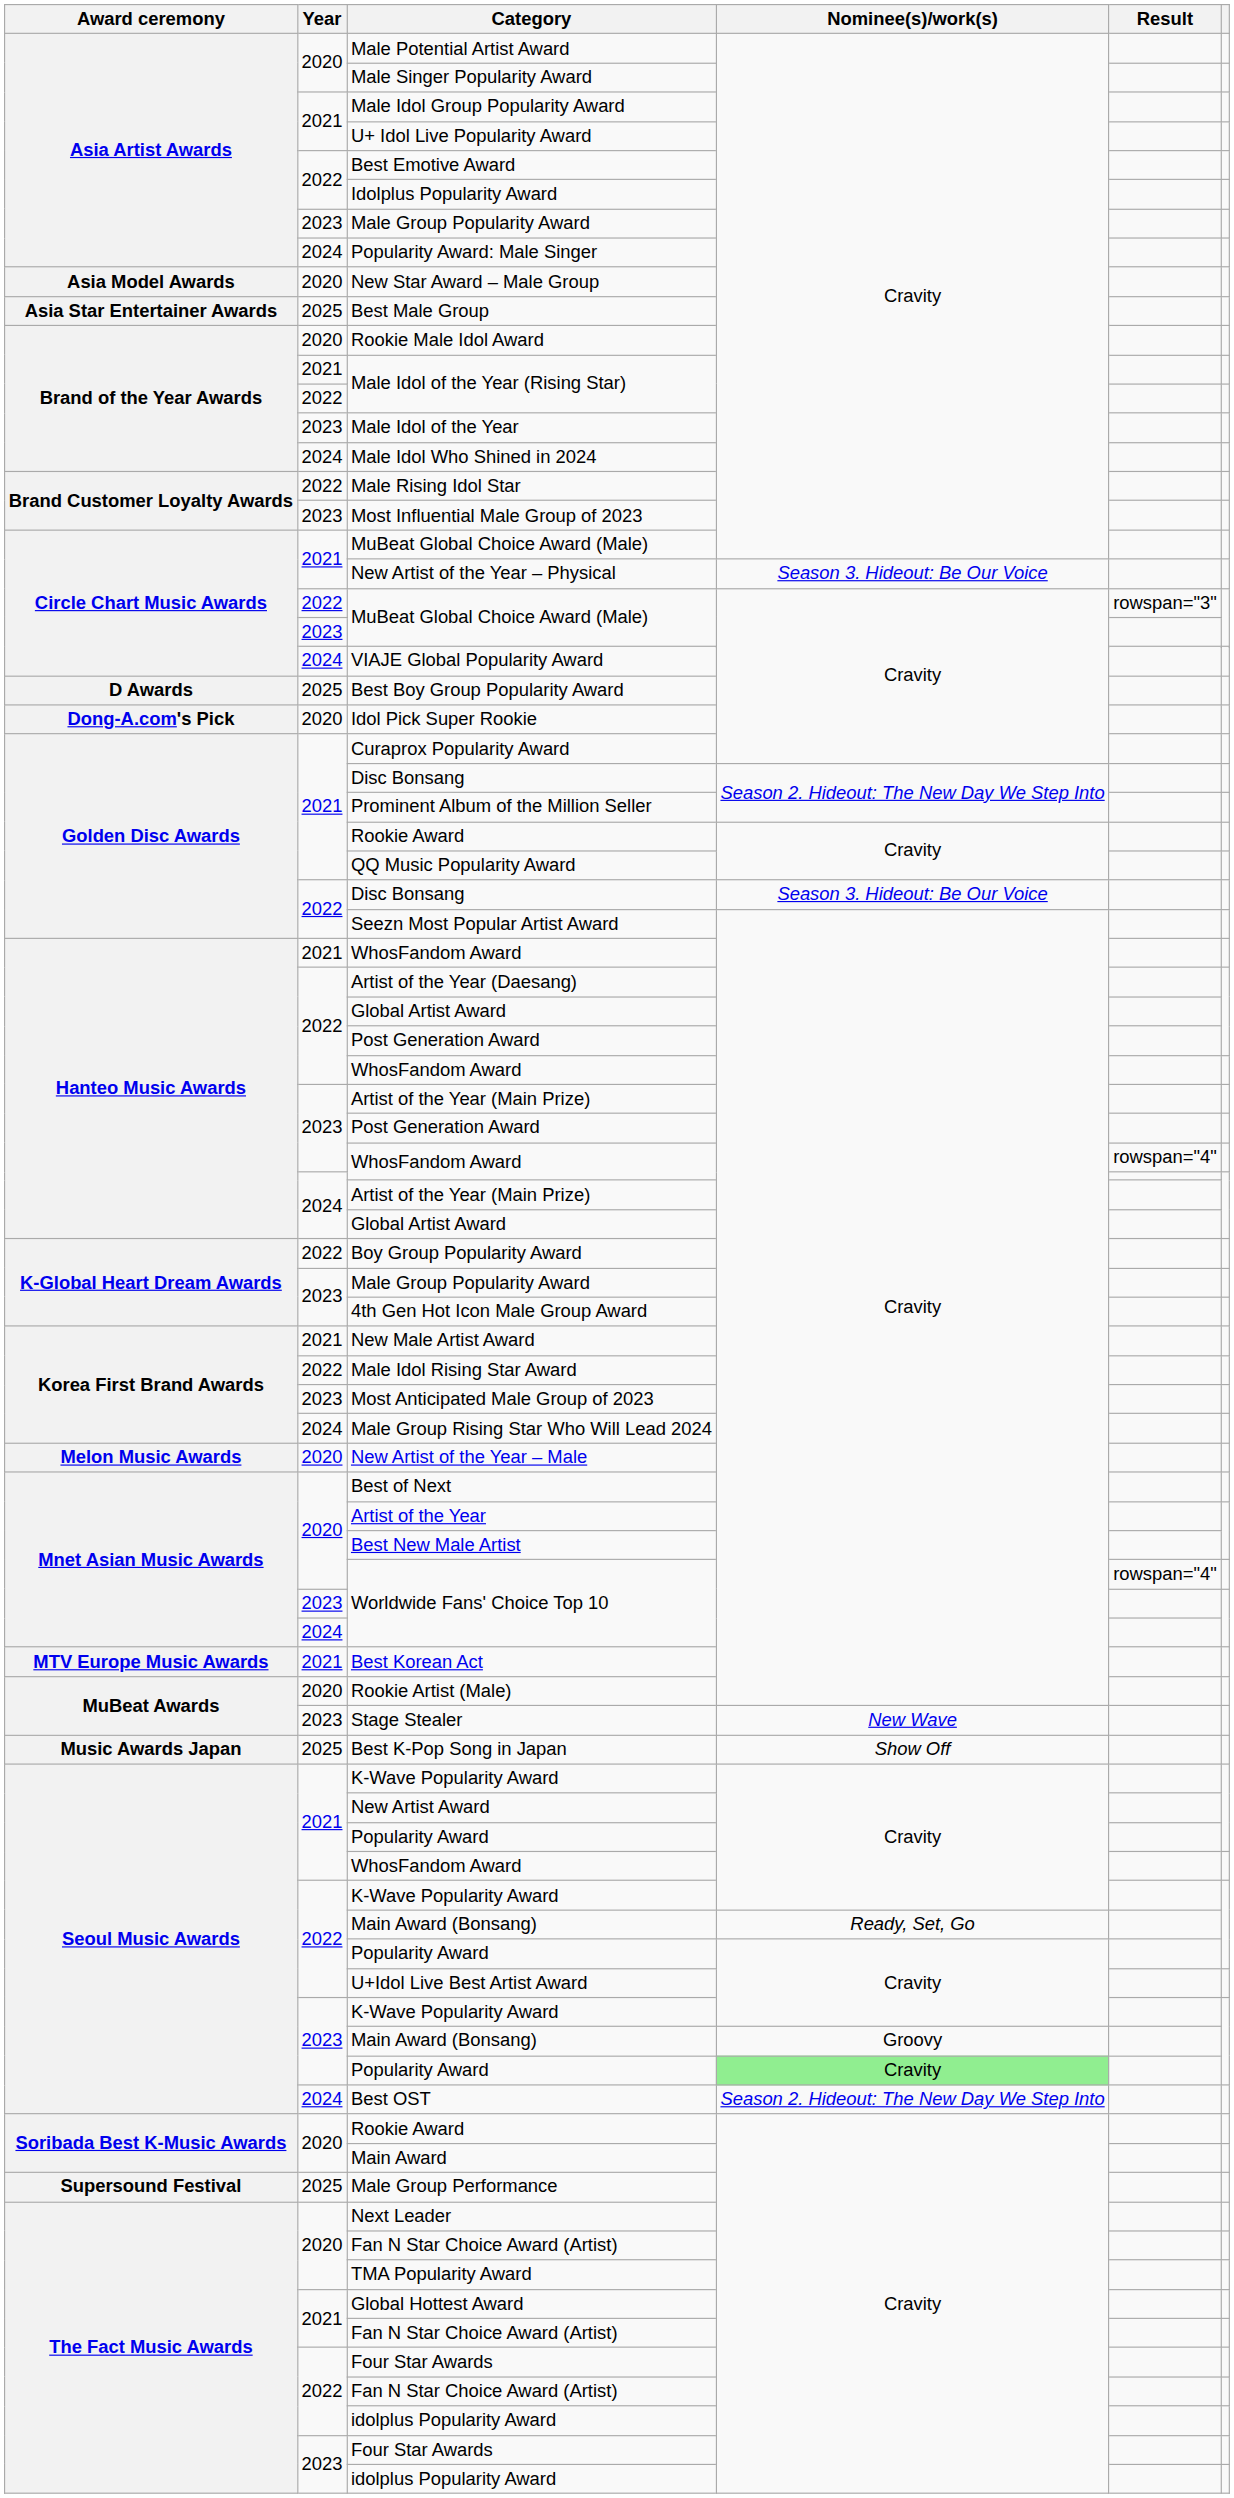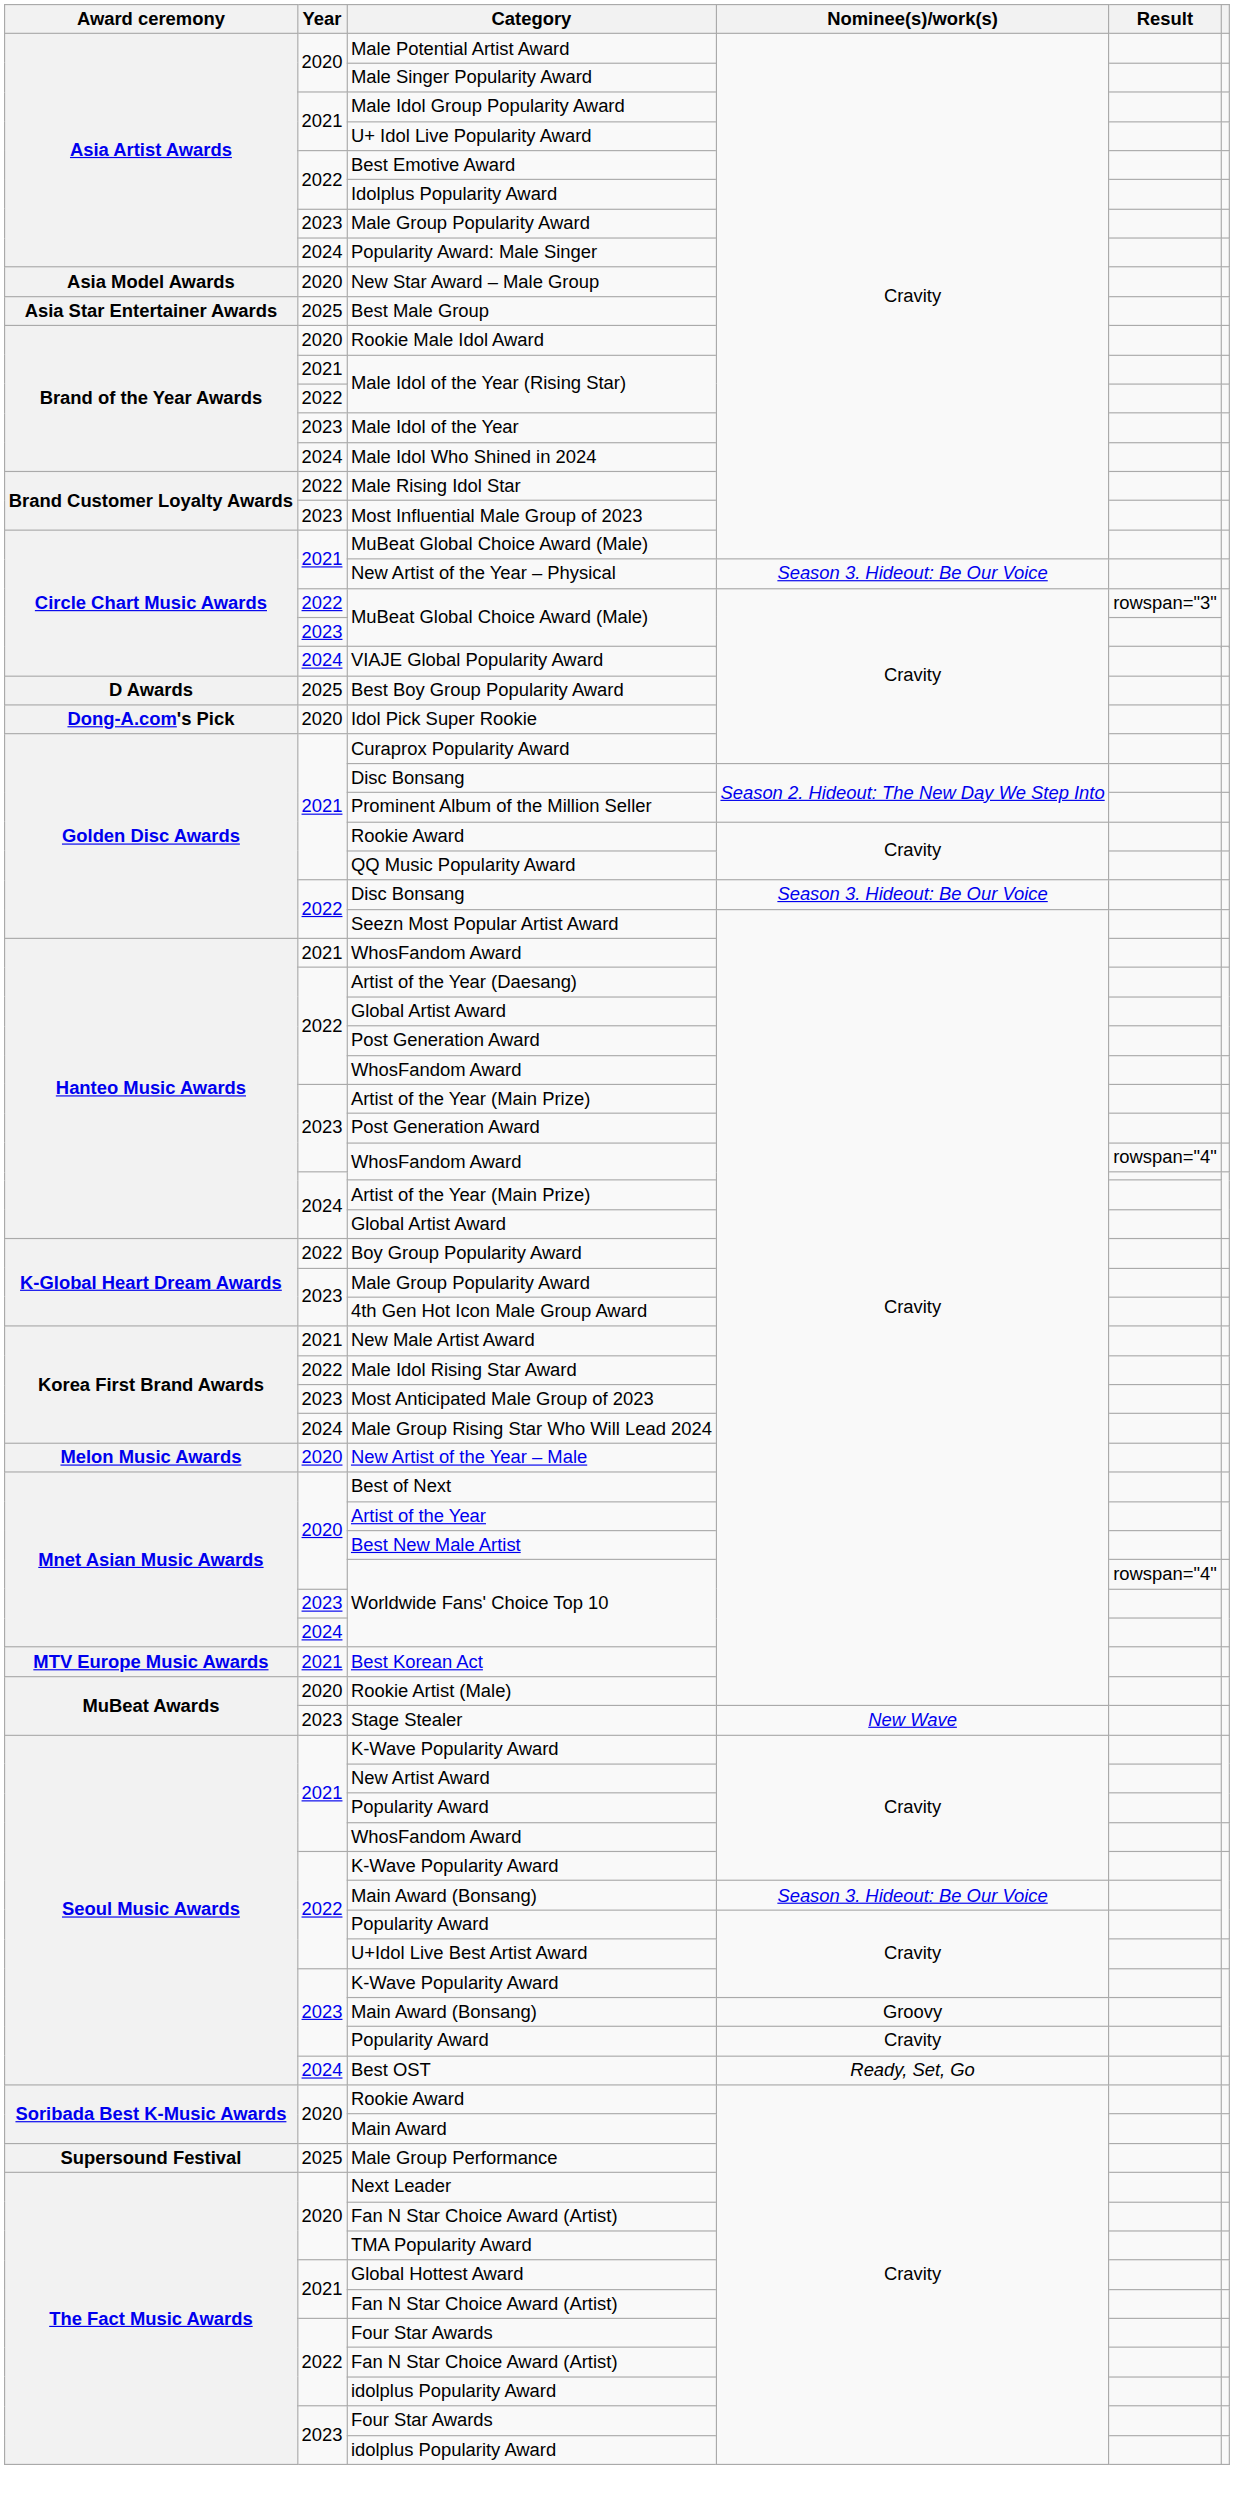- row: (322, 1749)
(913, 1924) Ready, Set, Go -> (913, 1895) Season 3. Hideout: Be Our Voice
(913, 2070) lightgreen background -> (913, 2041) no background
(913, 2099) Season 2. Hideout: The New Day We Step Into -> (913, 2070) Ready, Set, Go
